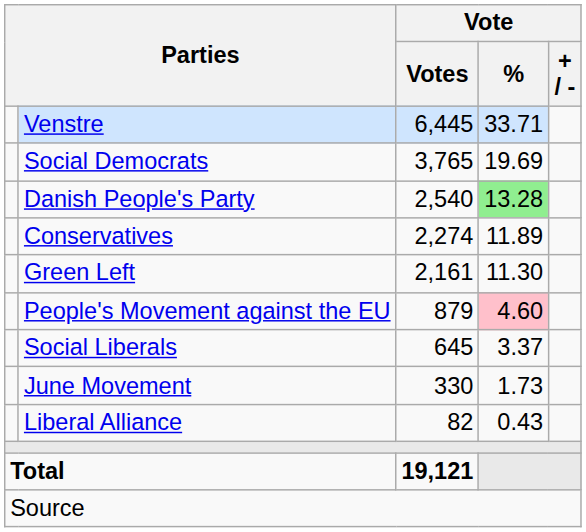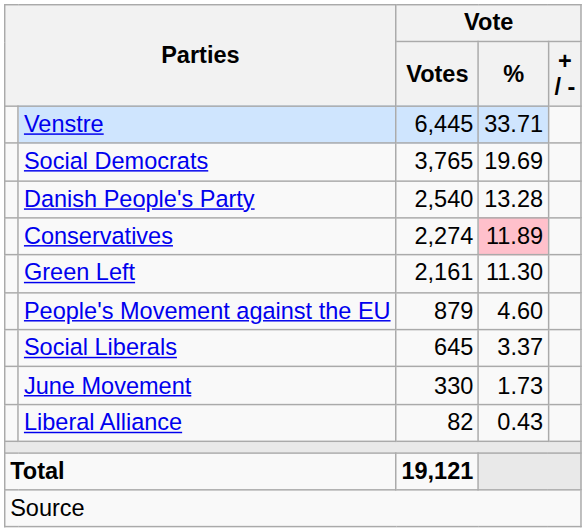(514, 198) lightgreen background -> (514, 198) no background
(515, 236) no background -> (515, 236) pink background
(520, 310) pink background -> (520, 310) no background
